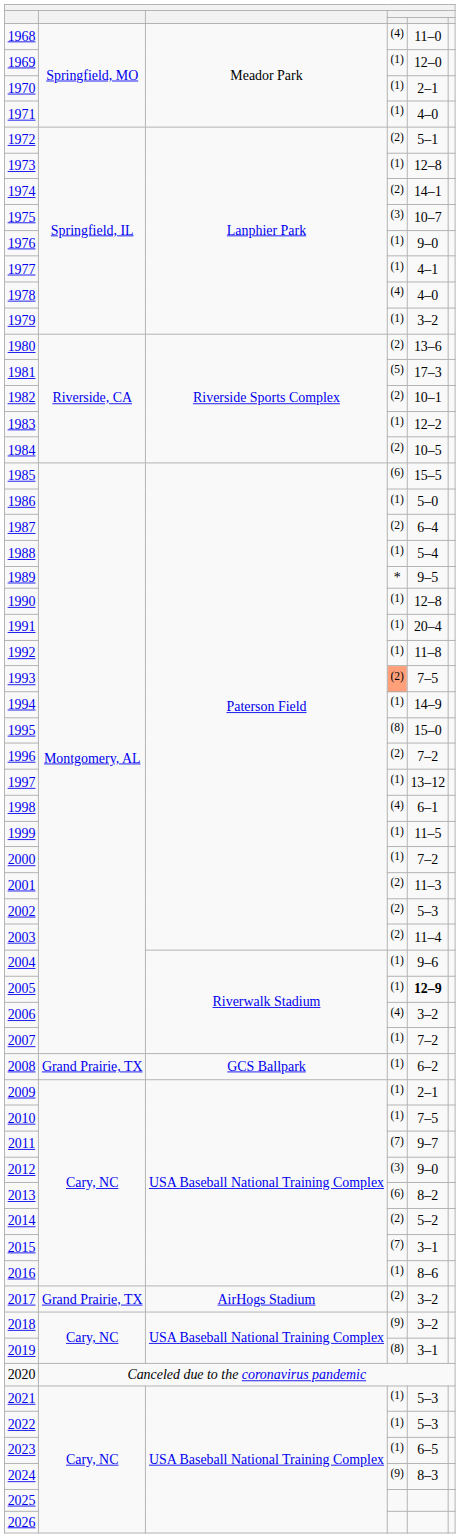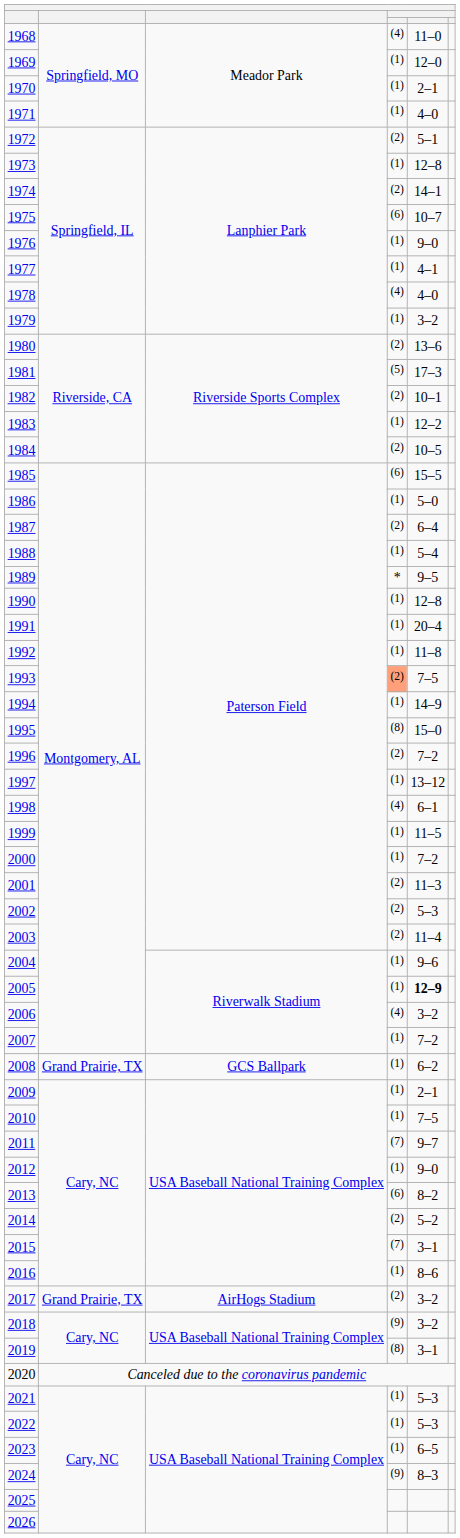(397, 214) (3) -> (397, 214) (6)
(397, 1167) (3) -> (397, 1167) (1)
